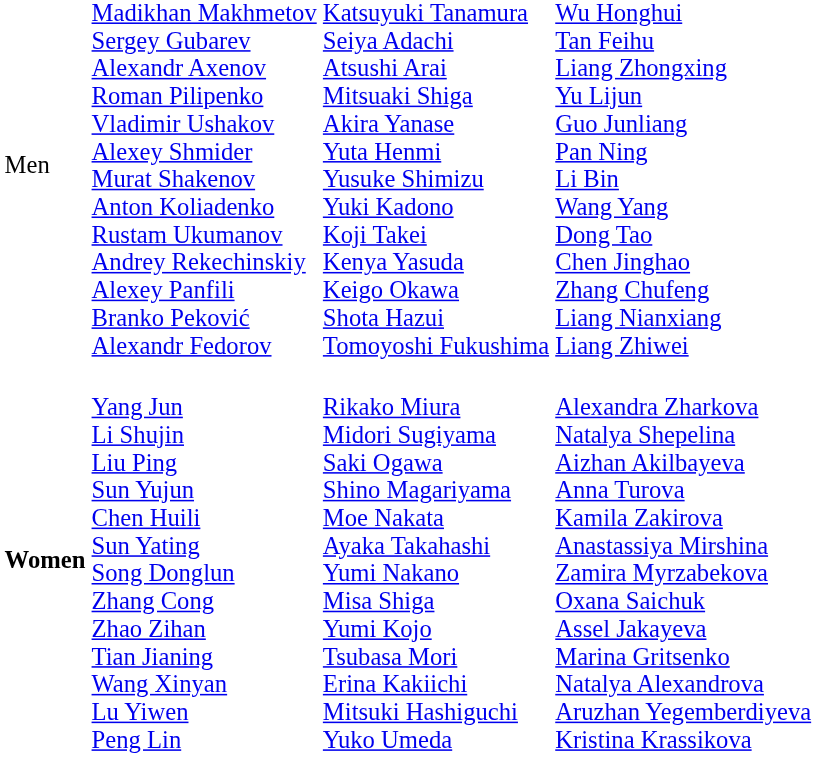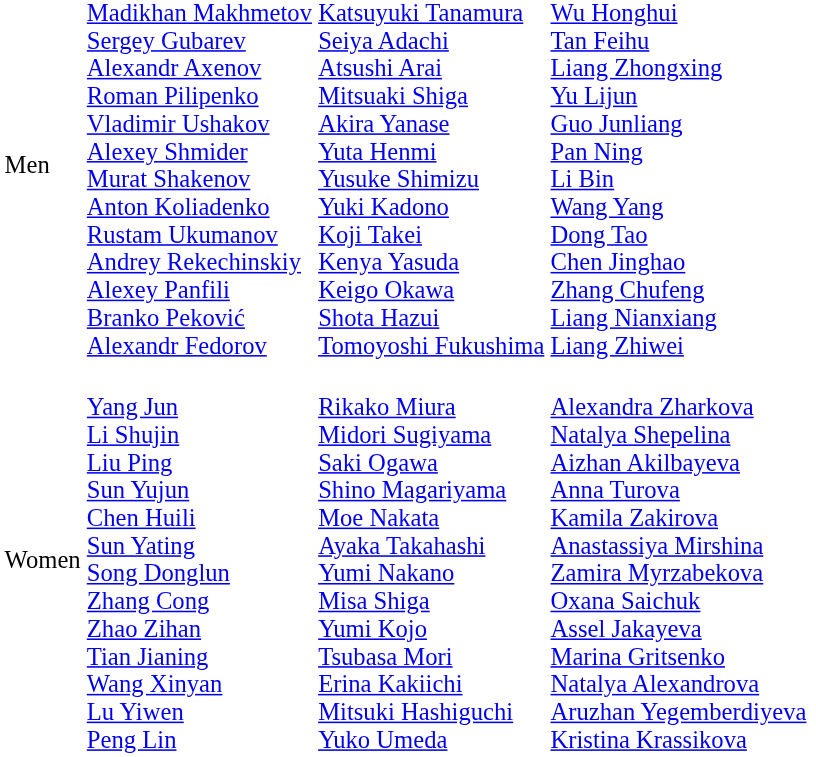(45, 559) bold -> (43, 559) normal
